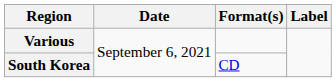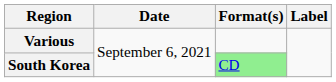(229, 64) no background -> (229, 64) lightgreen background
